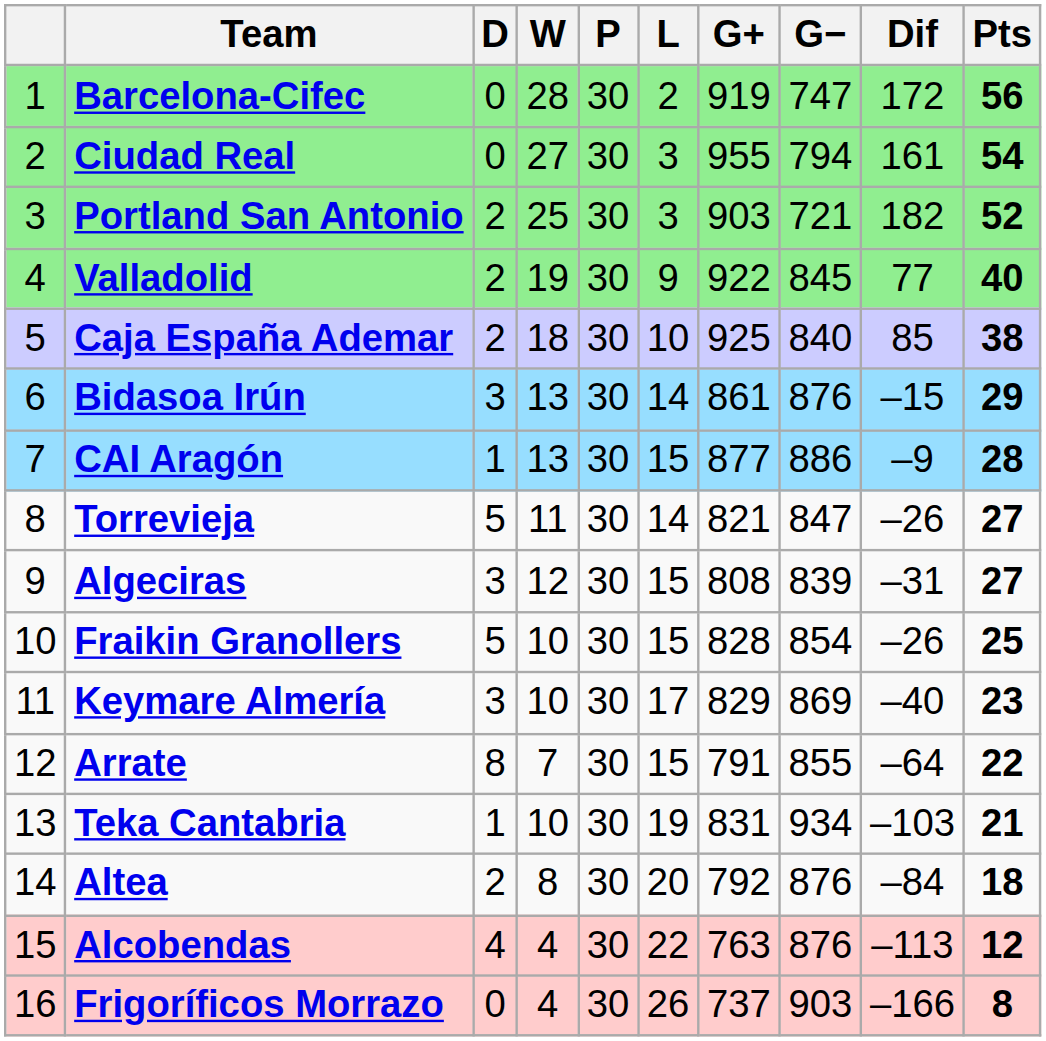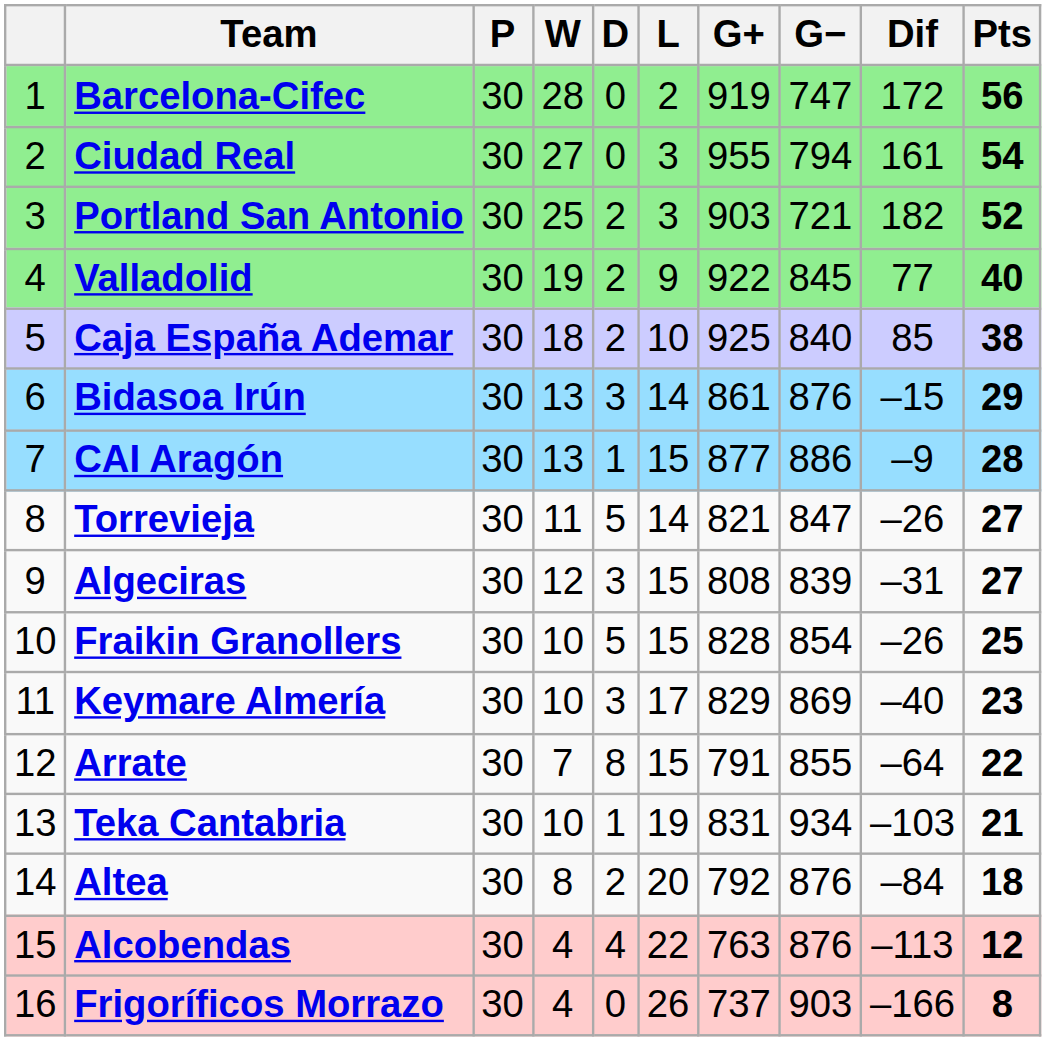columns swapped: (608, 34) <-> (495, 34)
